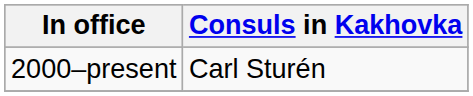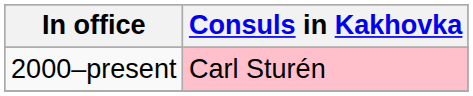(257, 68) no background -> (257, 68) pink background
